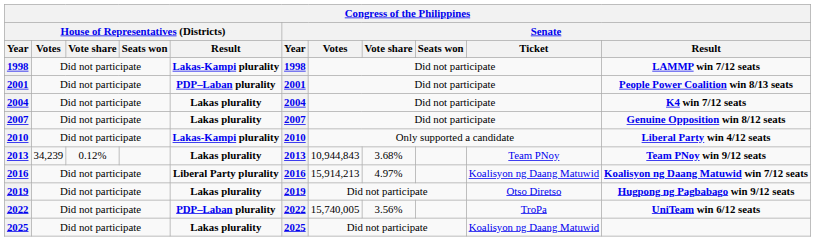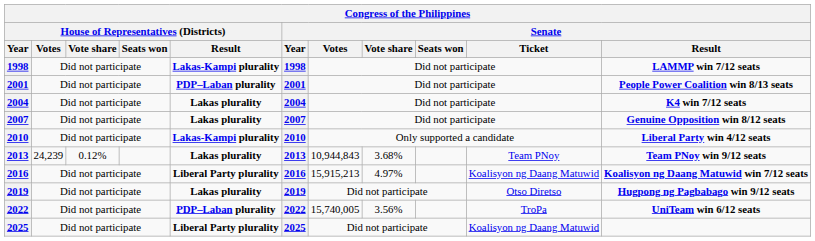(48, 156) 34,239 -> (48, 156) 24,239
(335, 174) 15,914,213 -> (335, 174) 15,915,213
(226, 227) Lakas plurality -> (226, 227) Liberal Party plurality
